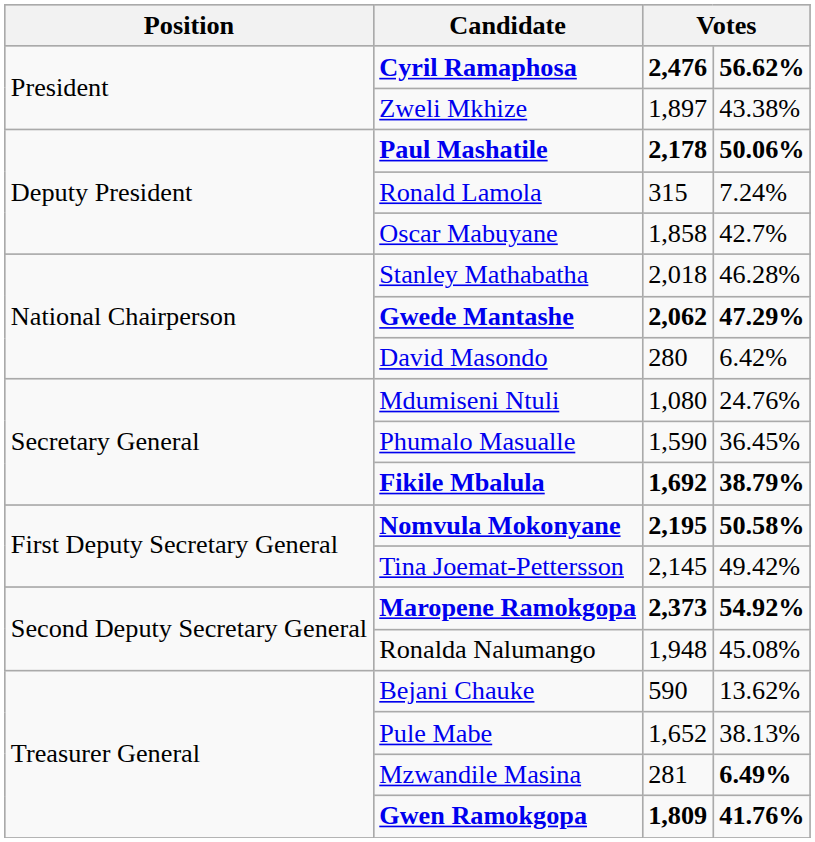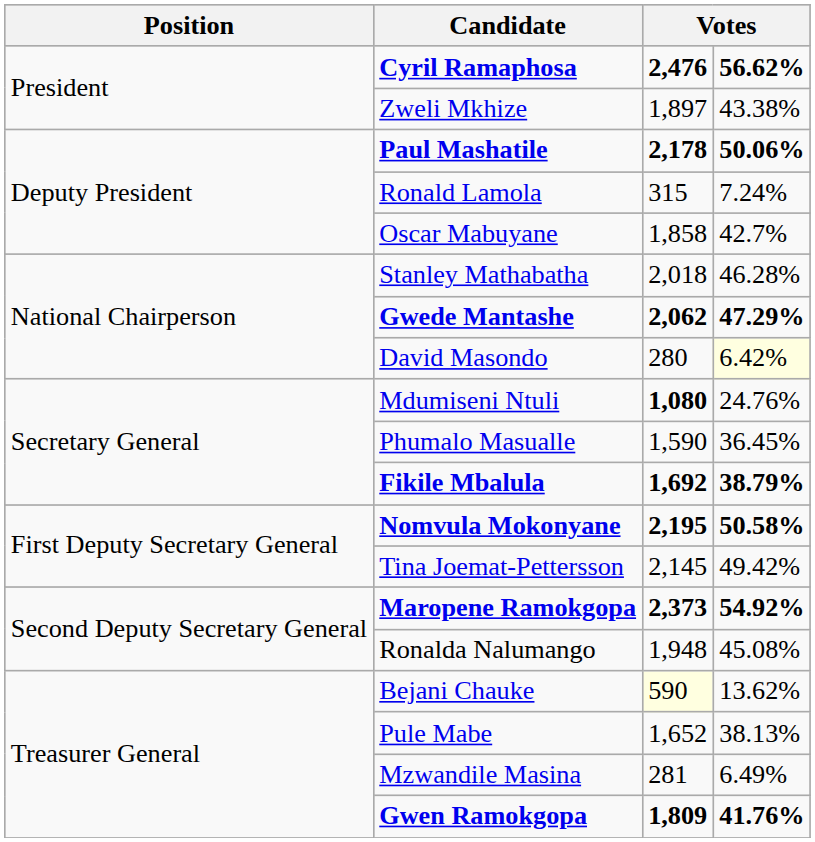(753, 358) no background -> (753, 358) lightyellow background
(678, 399) normal -> (678, 399) bold
(668, 691) no background -> (668, 691) lightyellow background
(755, 774) bold -> (753, 774) normal
